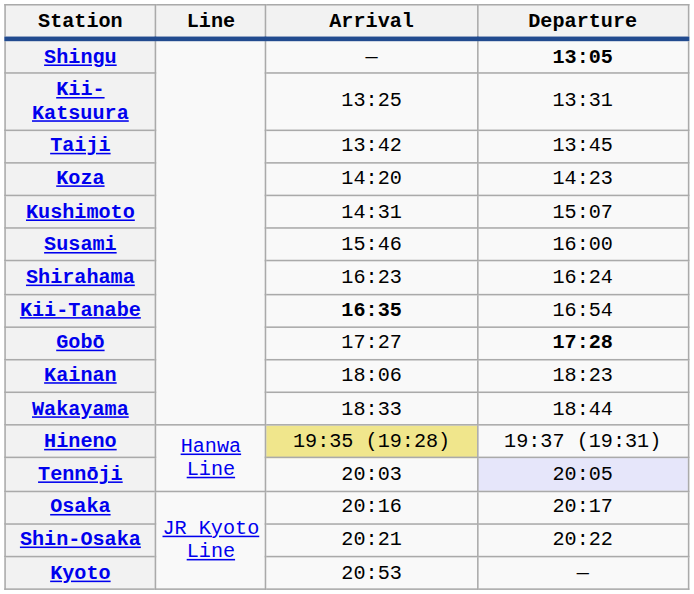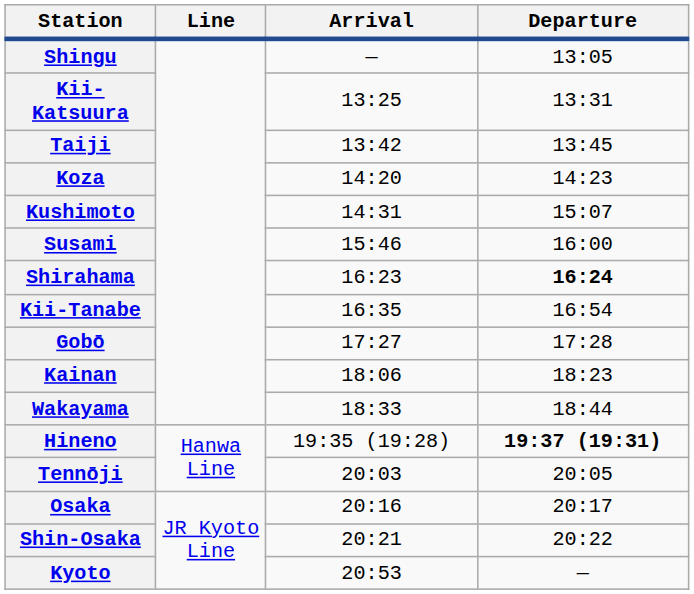(583, 57) bold -> (583, 57) normal
(583, 277) normal -> (583, 277) bold
(372, 310) bold -> (372, 310) normal
(583, 343) bold -> (583, 343) normal
(372, 442) khaki background -> (372, 442) no background
(583, 442) normal -> (583, 442) bold
(583, 474) lavender background -> (583, 474) no background
